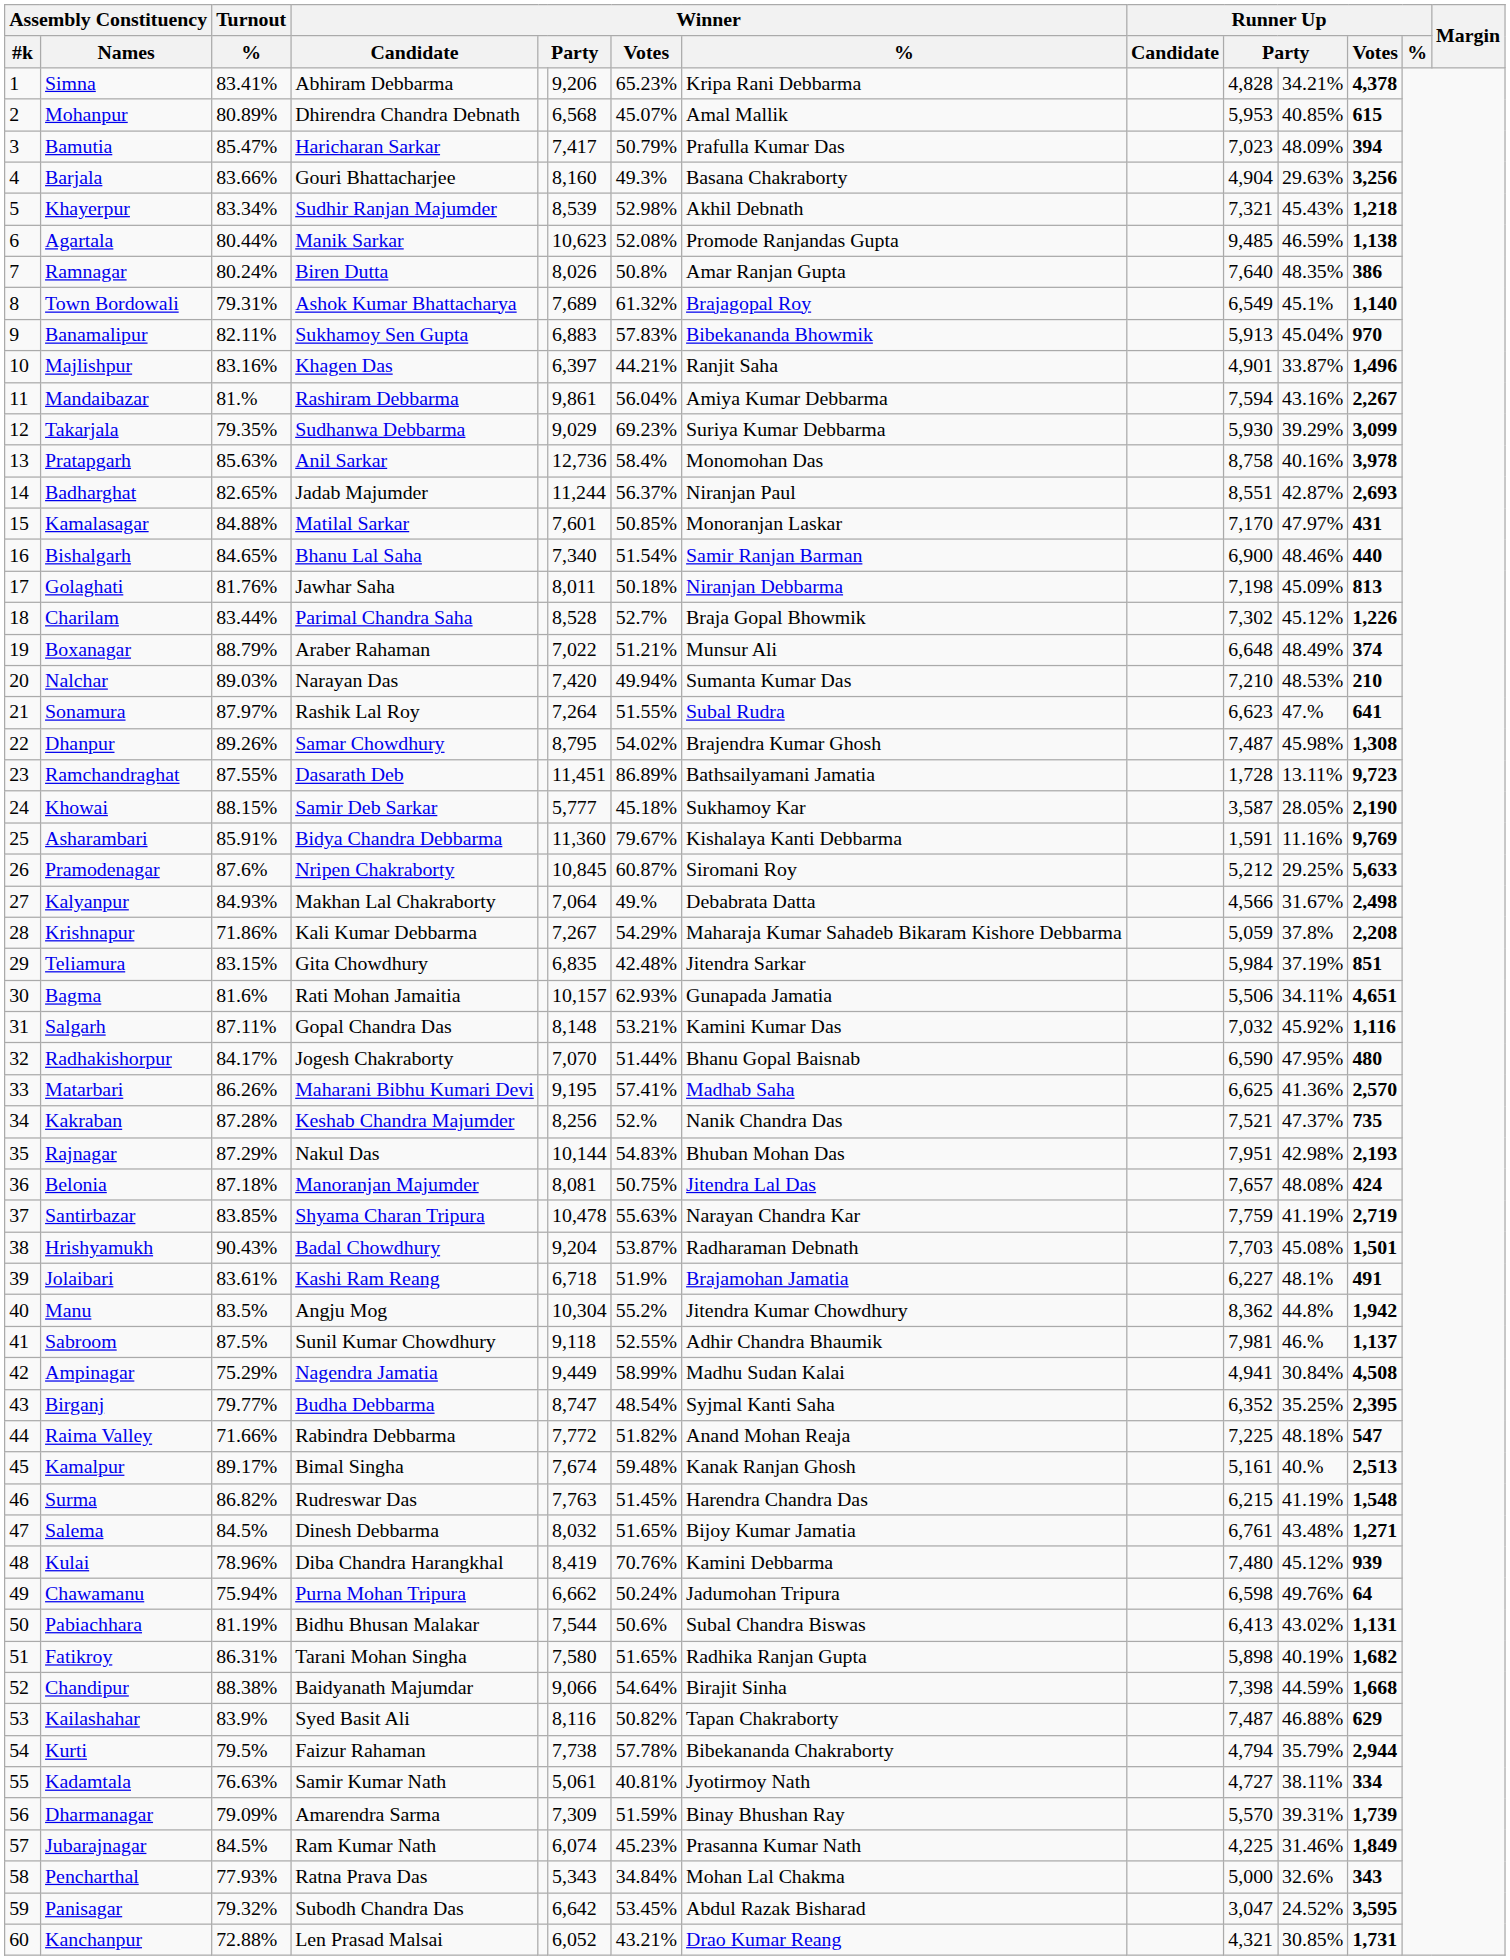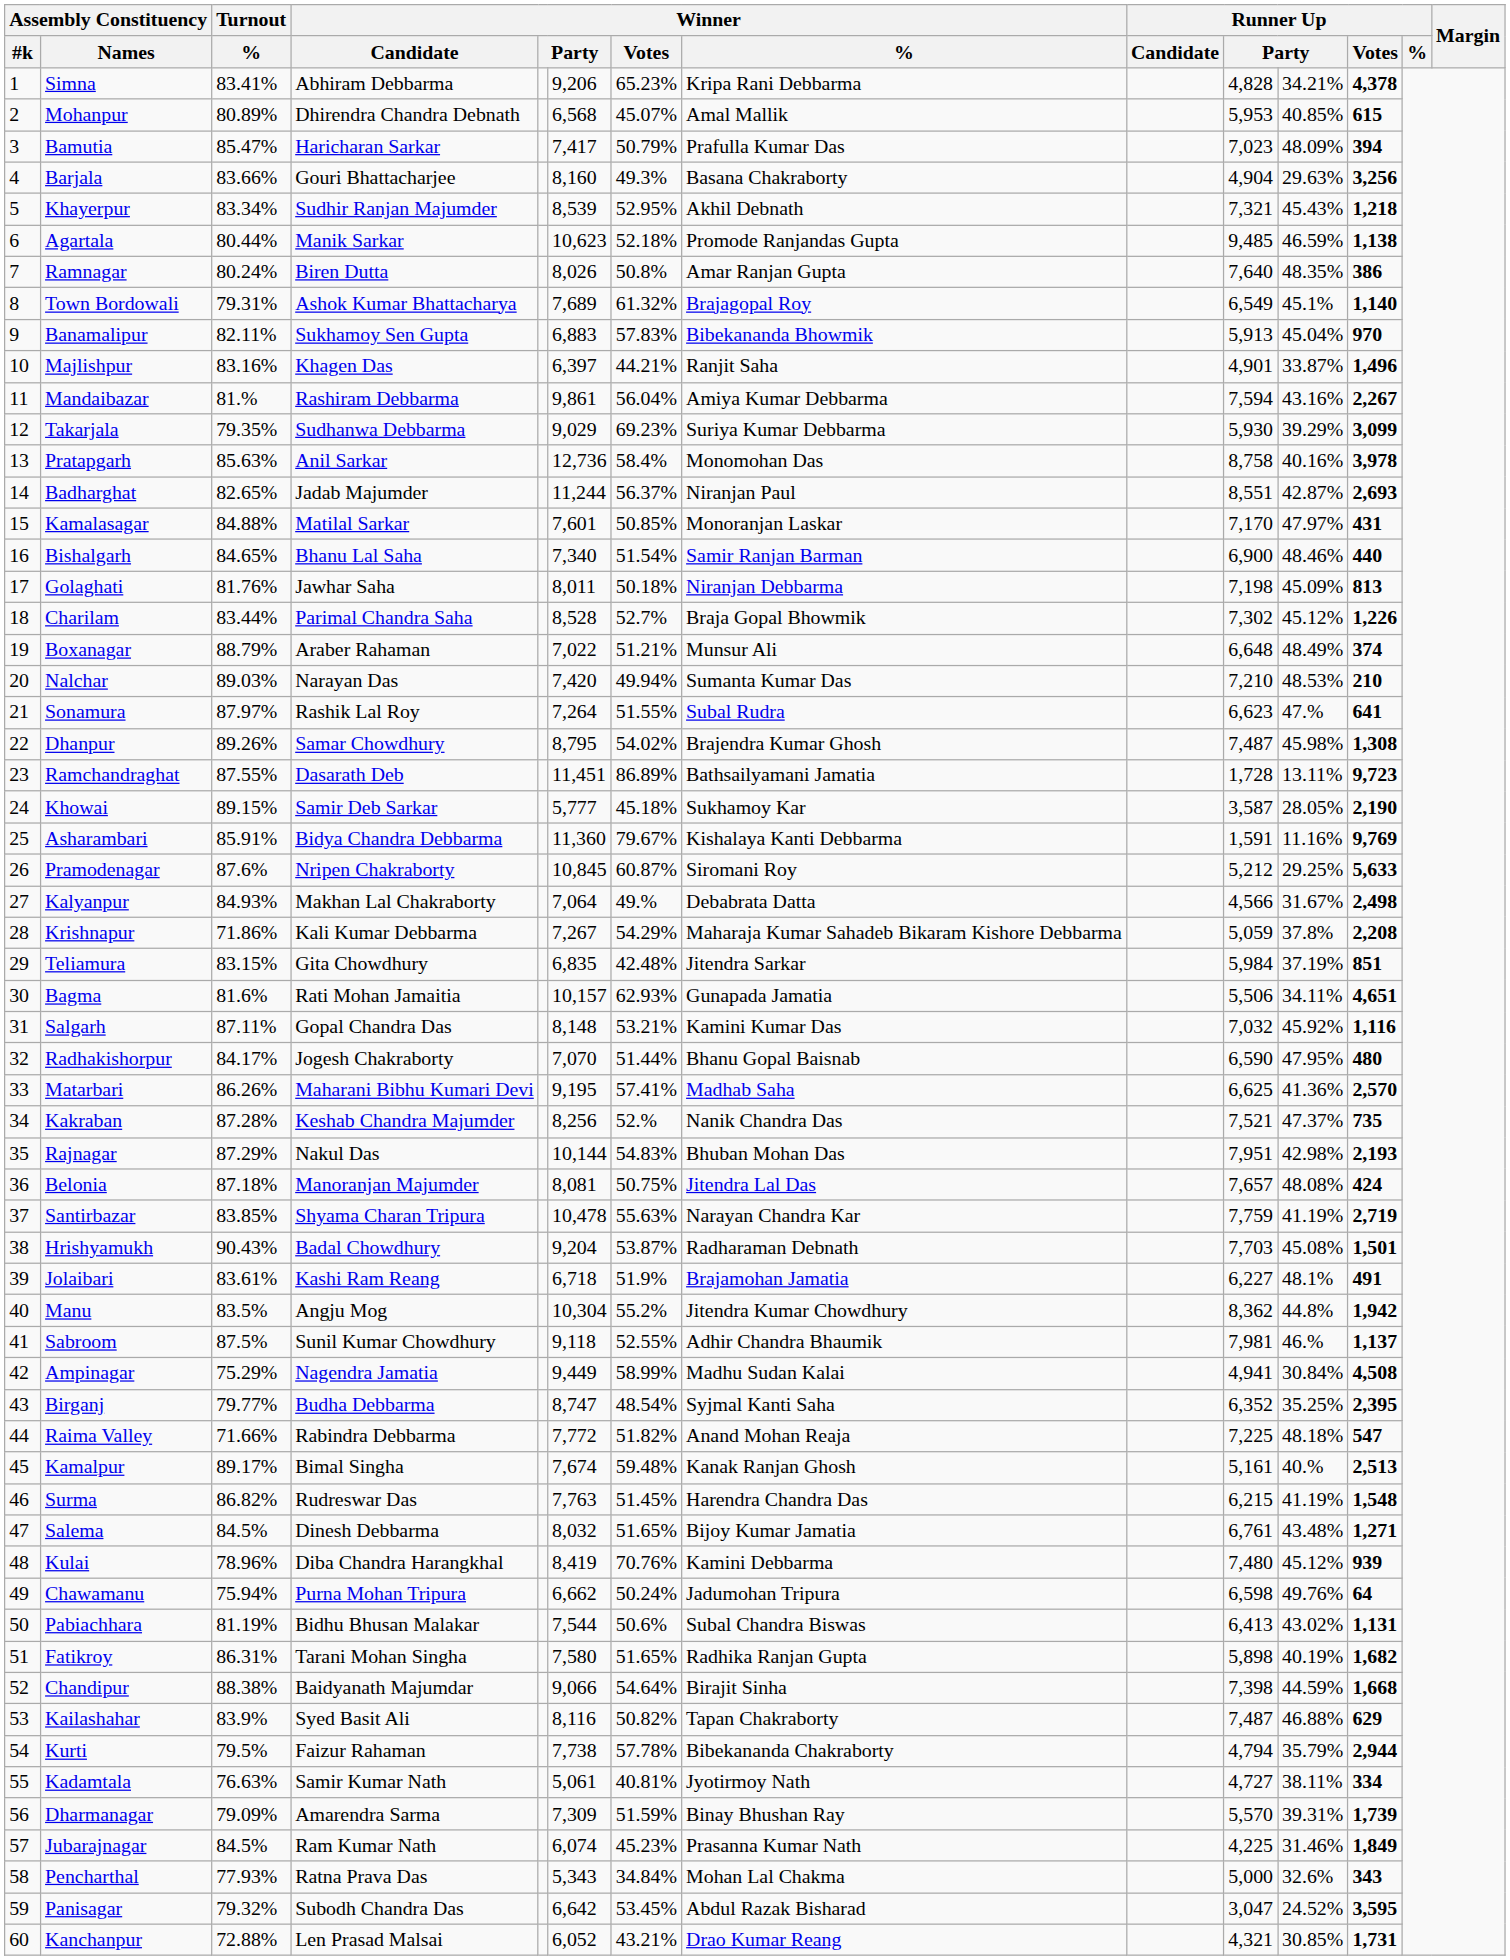(646, 209) 52.98% -> (646, 209) 52.95%
(646, 240) 52.08% -> (646, 240) 52.18%
(247, 806) 88.15% -> (247, 806) 89.15%
